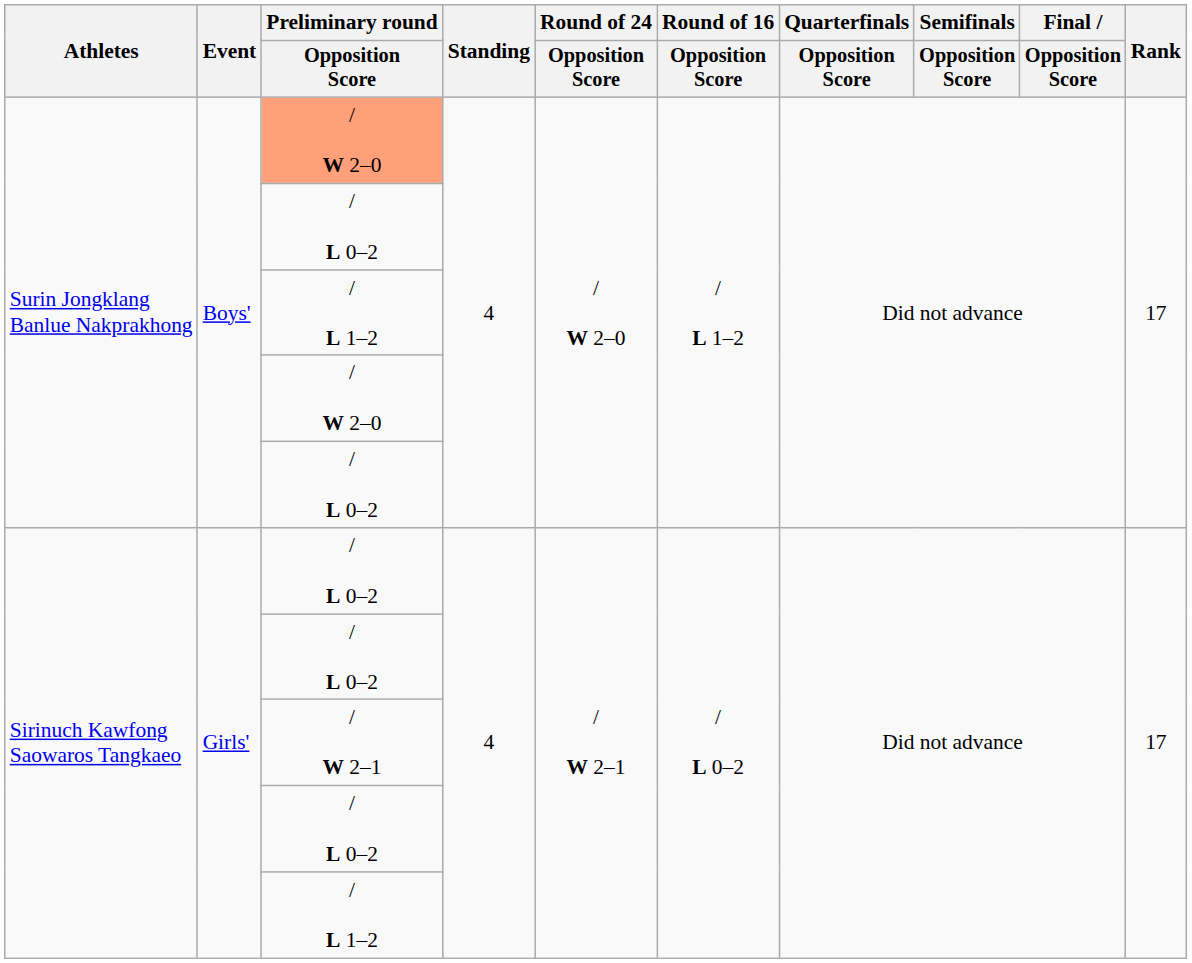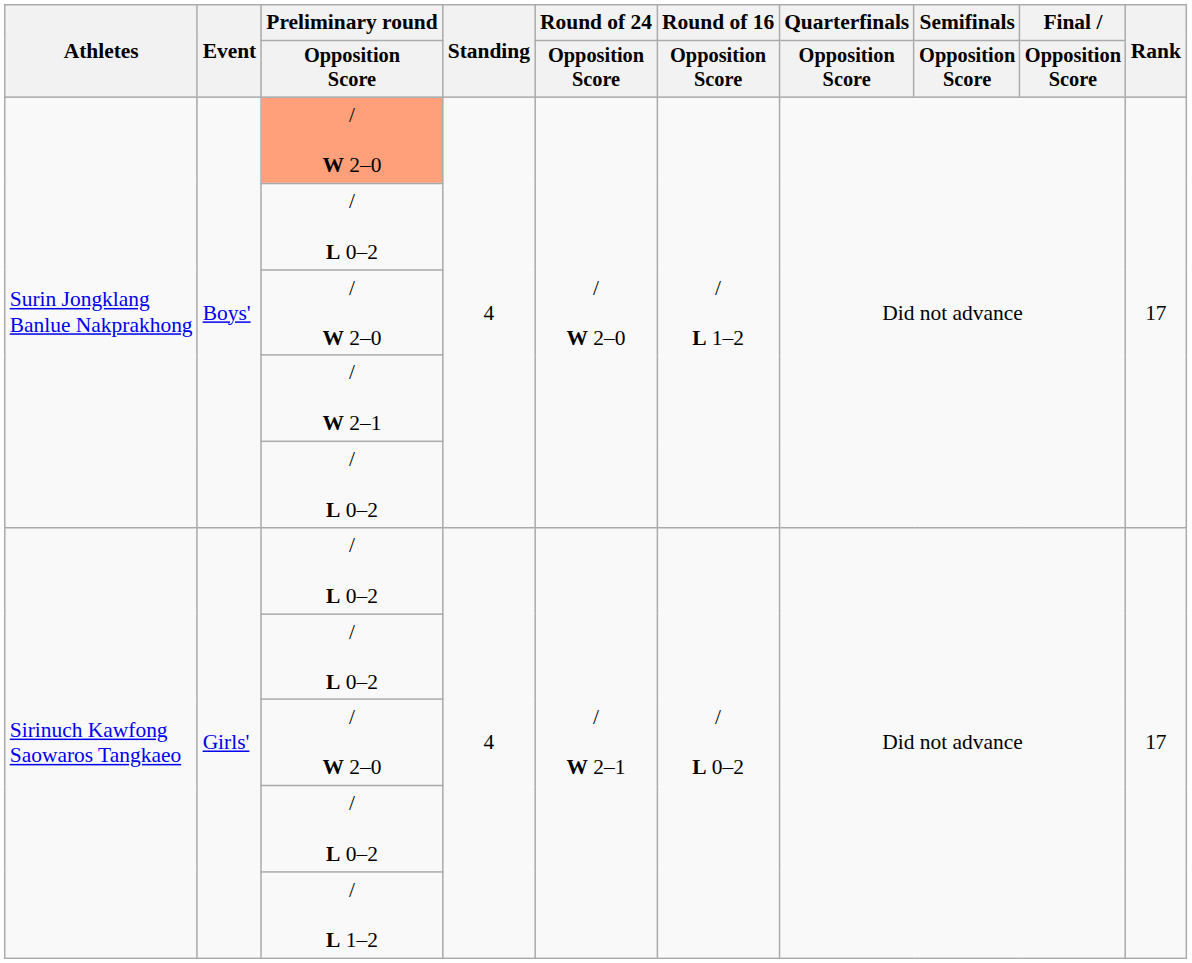(352, 312) / L 1–2 -> (352, 312) / W 2–0
(352, 398) / W 2–0 -> (352, 398) / W 2–1
(352, 742) / W 2–1 -> (352, 742) / W 2–0
